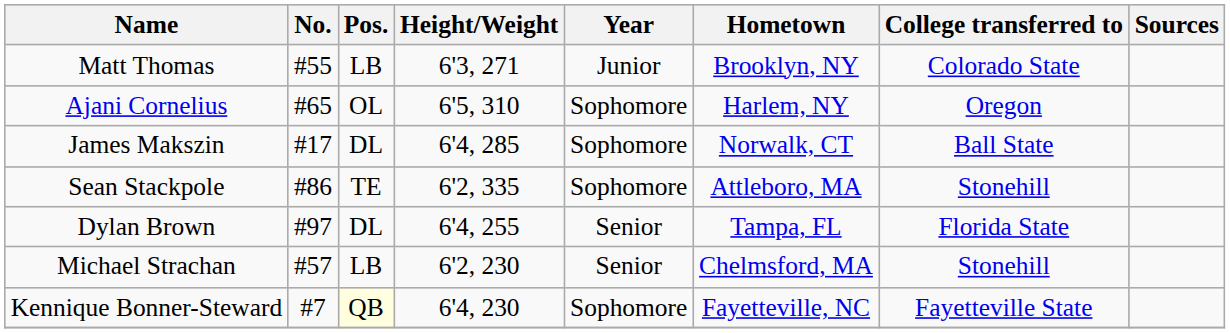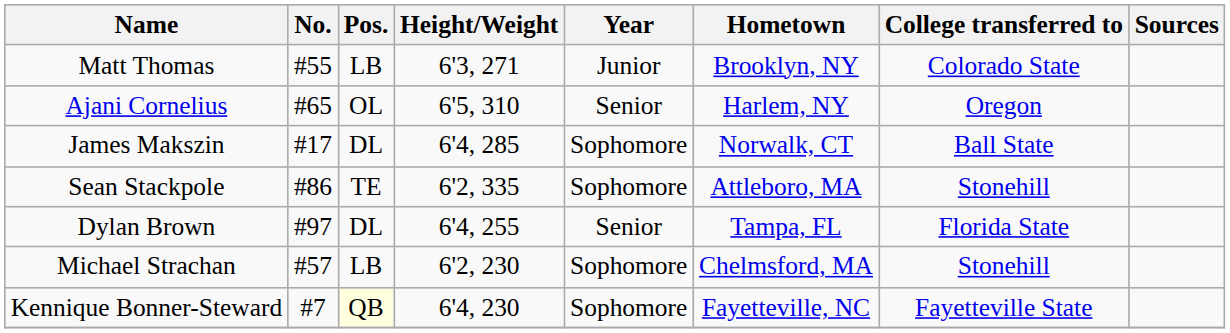(629, 105) Sophomore -> (629, 105) Senior
(629, 266) Senior -> (629, 266) Sophomore
